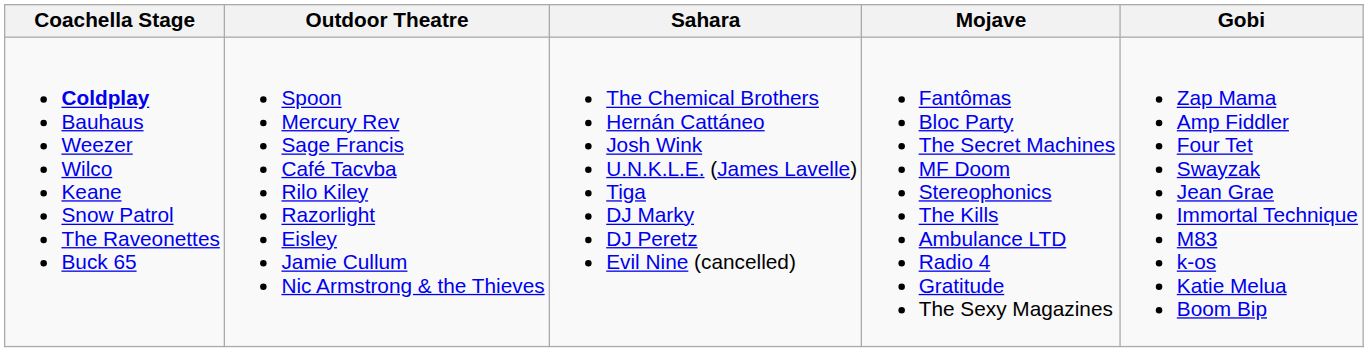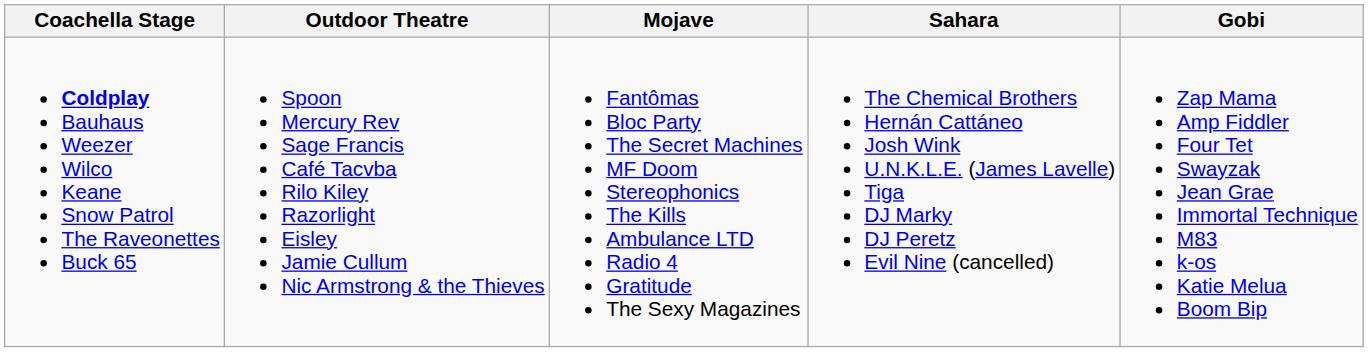columns swapped: (706, 20) <-> (991, 20)
